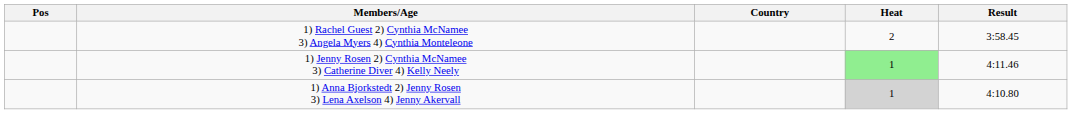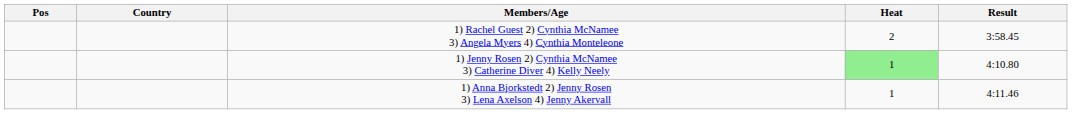columns swapped: (770, 13) <-> (386, 13)
(1003, 65) 4:11.46 -> (1003, 65) 4:10.80
(892, 94) lightgrey background -> (892, 94) no background
(1003, 94) 4:10.80 -> (1003, 94) 4:11.46
